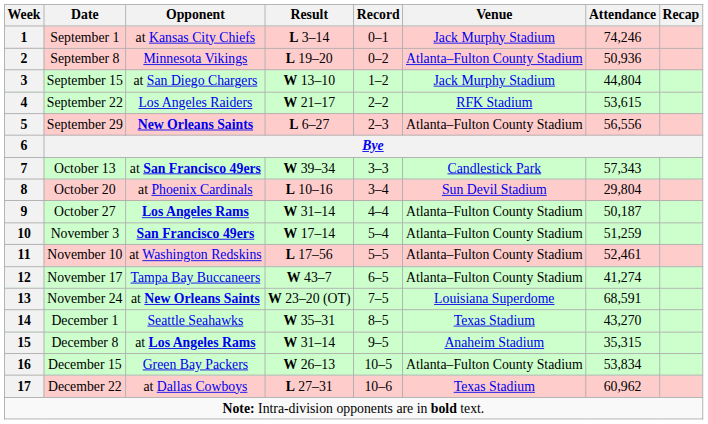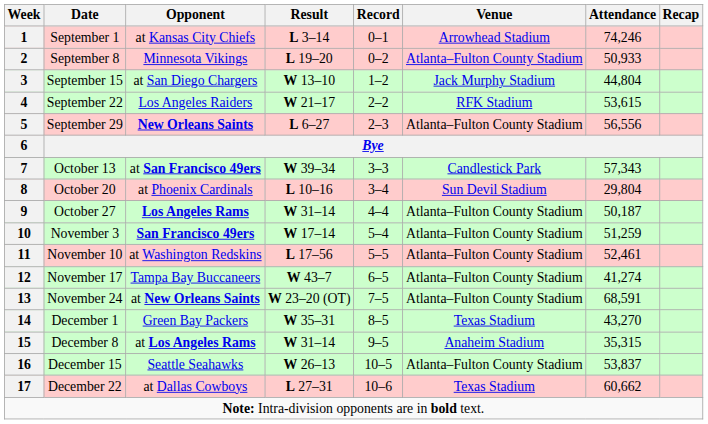(494, 37) Jack Murphy Stadium -> (494, 37) Arrowhead Stadium
(623, 59) 50,936 -> (623, 59) 50,933
(494, 299) Louisiana Superdome -> (494, 299) Atlanta–Fulton County Stadium
(195, 320) Seattle Seahawks -> (195, 320) Green Bay Packers
(195, 364) Green Bay Packers -> (195, 364) Seattle Seahawks
(623, 364) 53,834 -> (623, 364) 53,837
(623, 386) 60,962 -> (623, 386) 60,662
